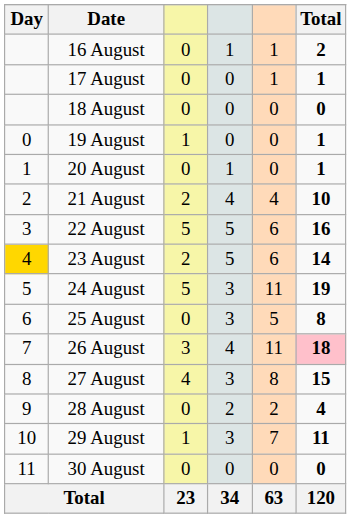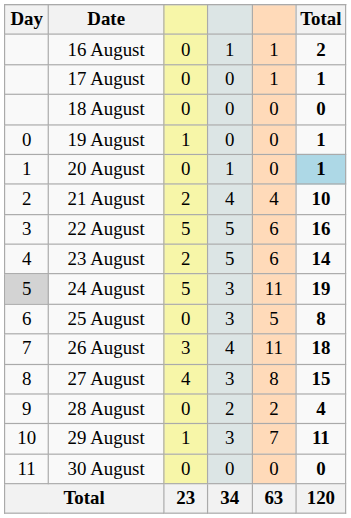(321, 169) no background -> (321, 169) lightblue background
(27, 259) gold background -> (27, 259) no background
(27, 288) no background -> (27, 288) lightgrey background
(321, 348) pink background -> (321, 348) no background
